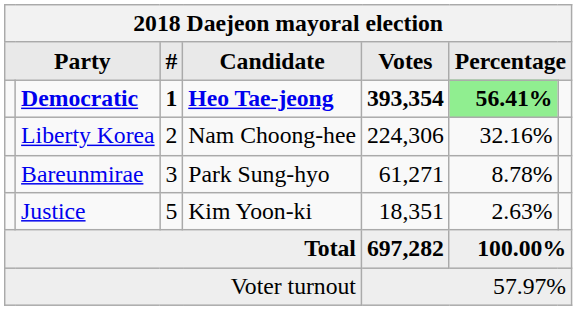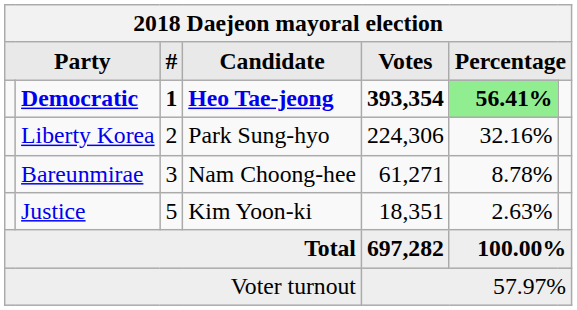(272, 135) Nam Choong-hee -> (259, 135) Park Sung-hyo
(259, 173) Park Sung-hyo -> (272, 173) Nam Choong-hee
